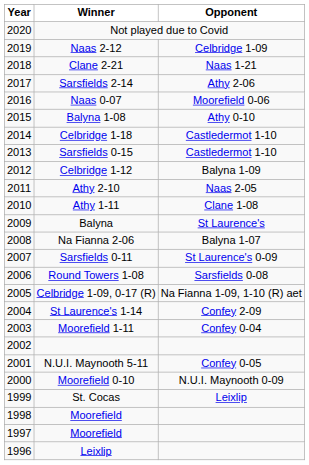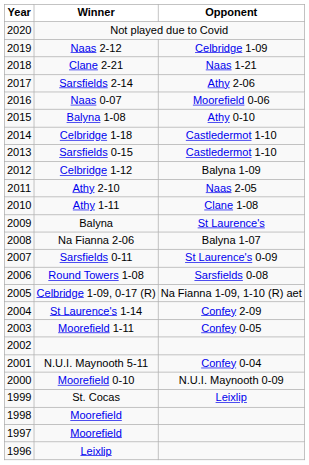(231, 328) Confey 0-04 -> (231, 328) Confey 0-05
(231, 363) Confey 0-05 -> (231, 363) Confey 0-04
